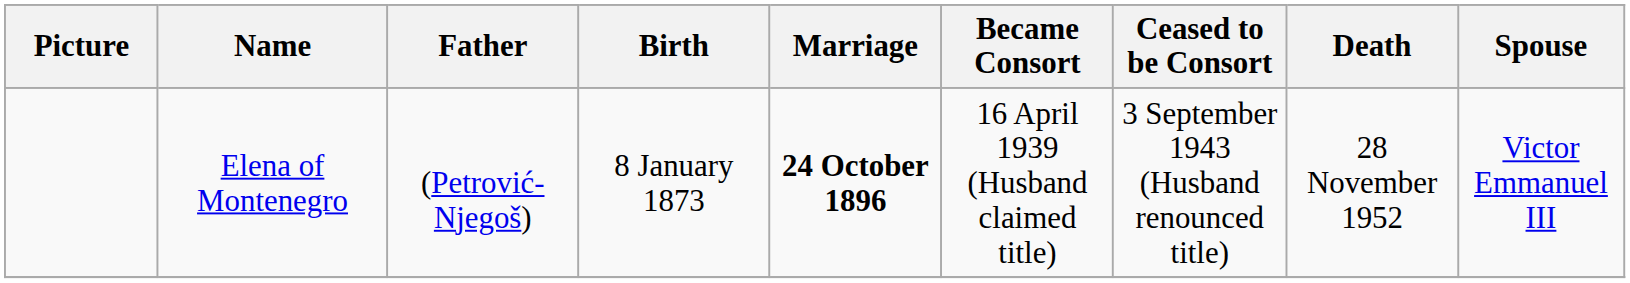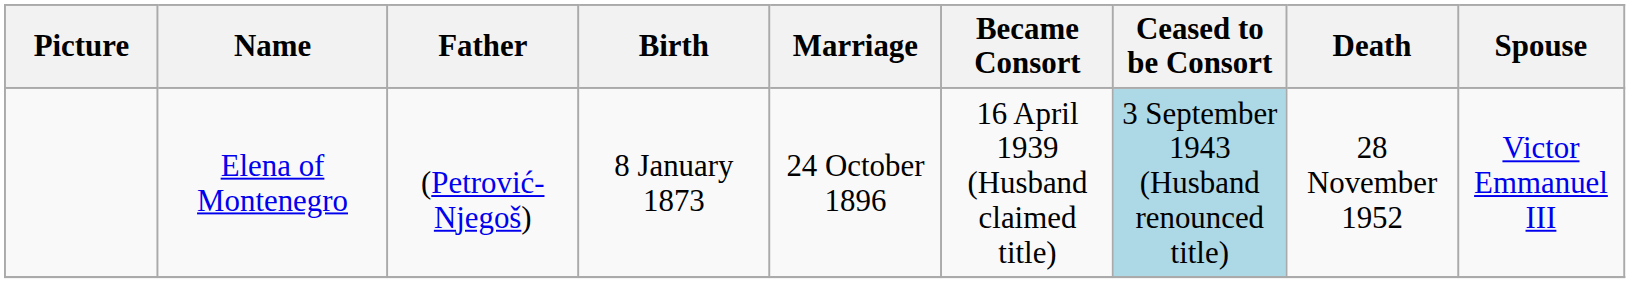(855, 182) bold -> (855, 182) normal
(1200, 182) no background -> (1200, 182) lightblue background
